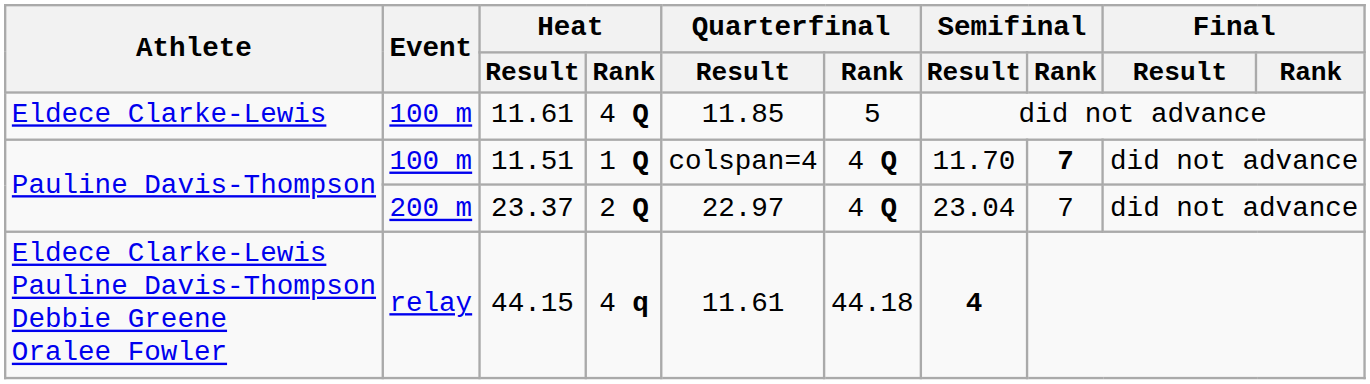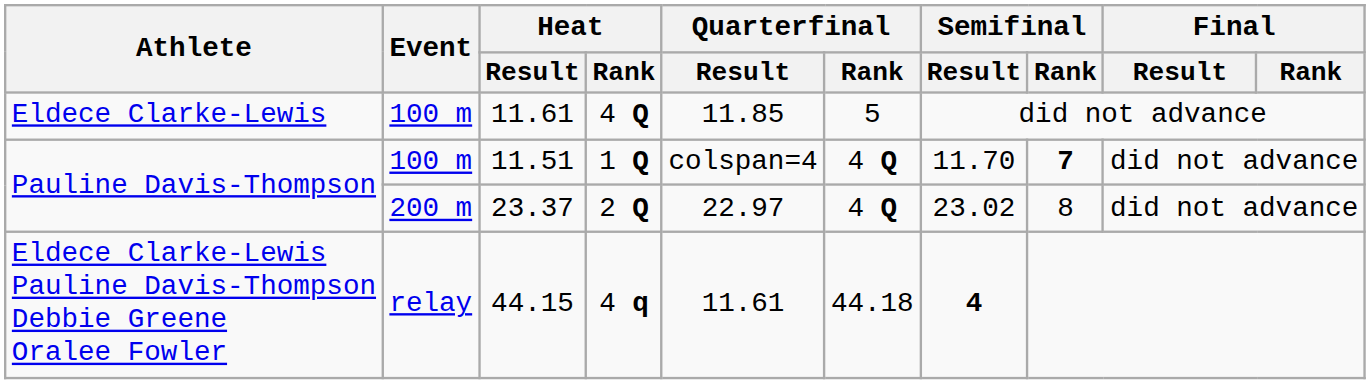(974, 208) 23.04 -> (974, 208) 23.02
(1066, 208) 7 -> (1066, 208) 8
